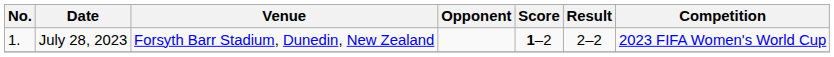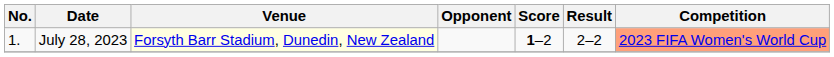(284, 39) no background -> (284, 39) lightyellow background
(723, 39) no background -> (723, 39) lightsalmon background
